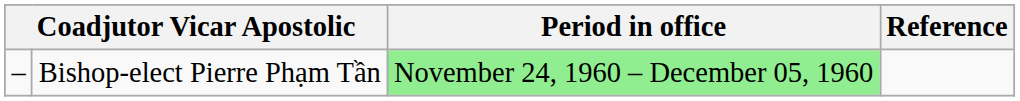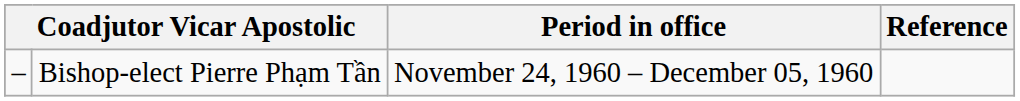(634, 72) lightgreen background -> (634, 72) no background
